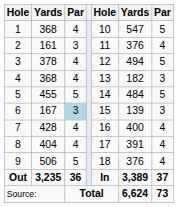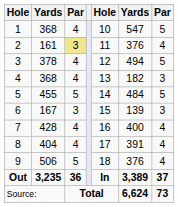(76, 45) no background -> (76, 45) khaki background
(76, 111) lightblue background -> (76, 111) no background
